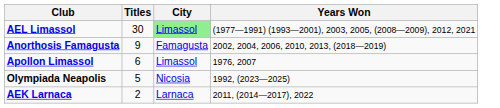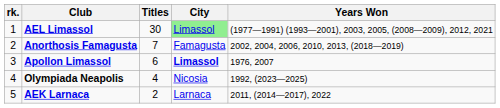+ column: (13, 12)
(138, 45) 9 -> (155, 45) 7
(176, 62) normal -> (196, 62) bold
(138, 78) 5 -> (155, 78) 4
